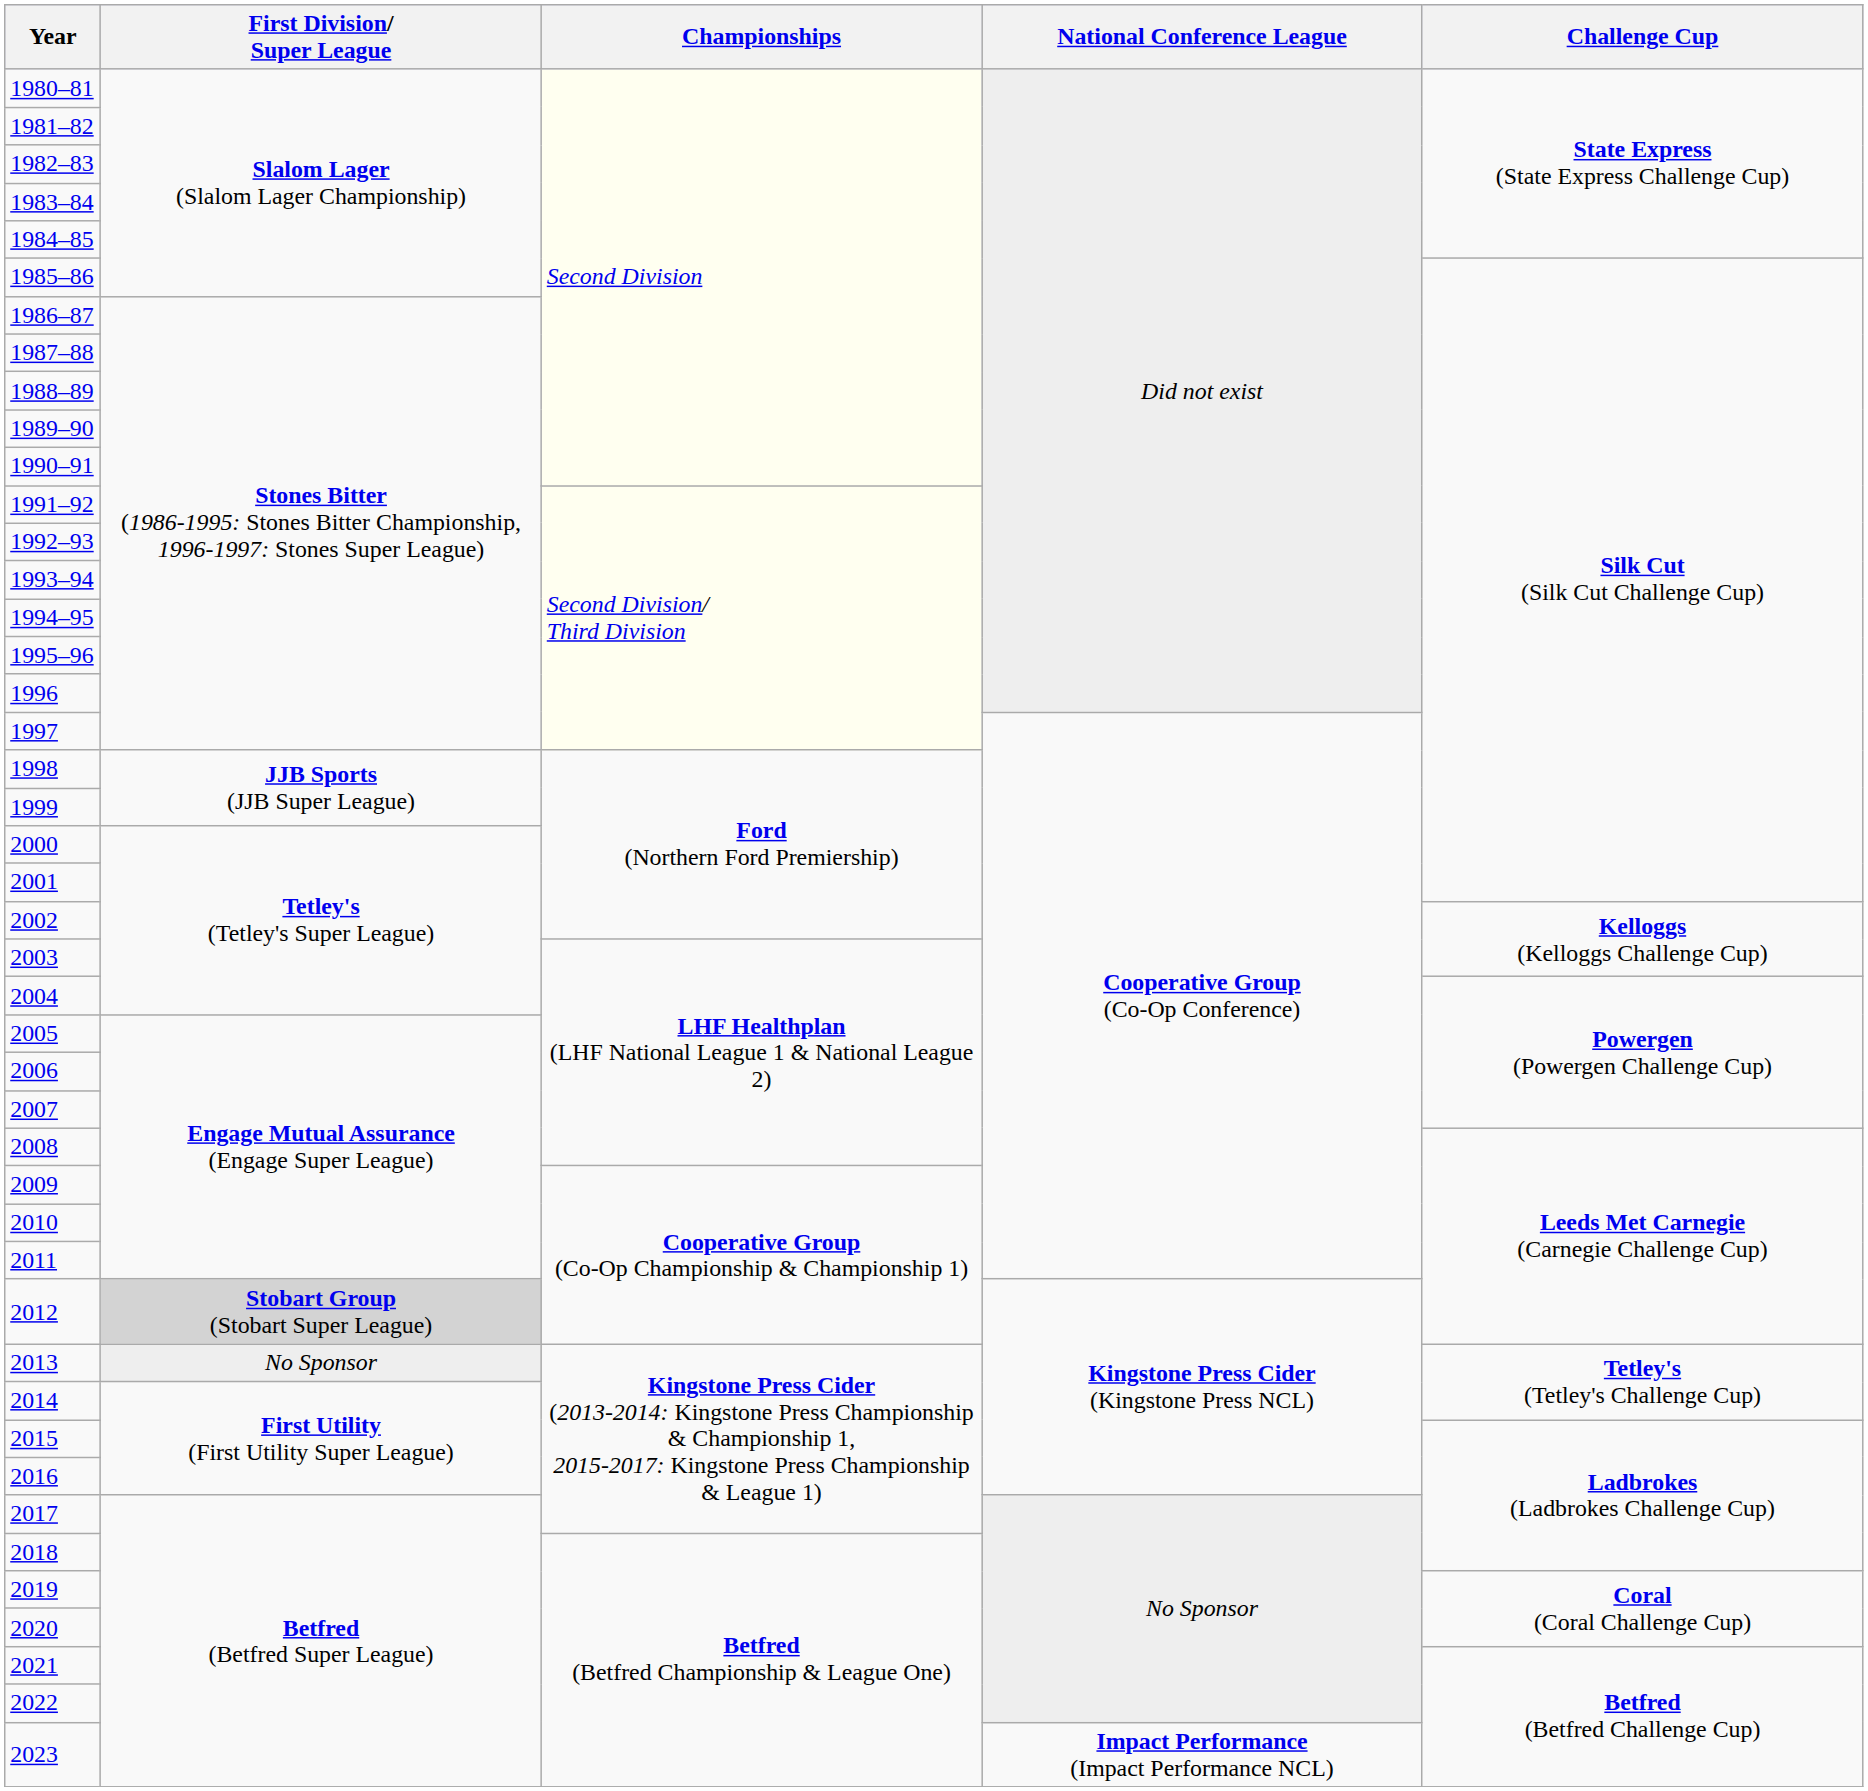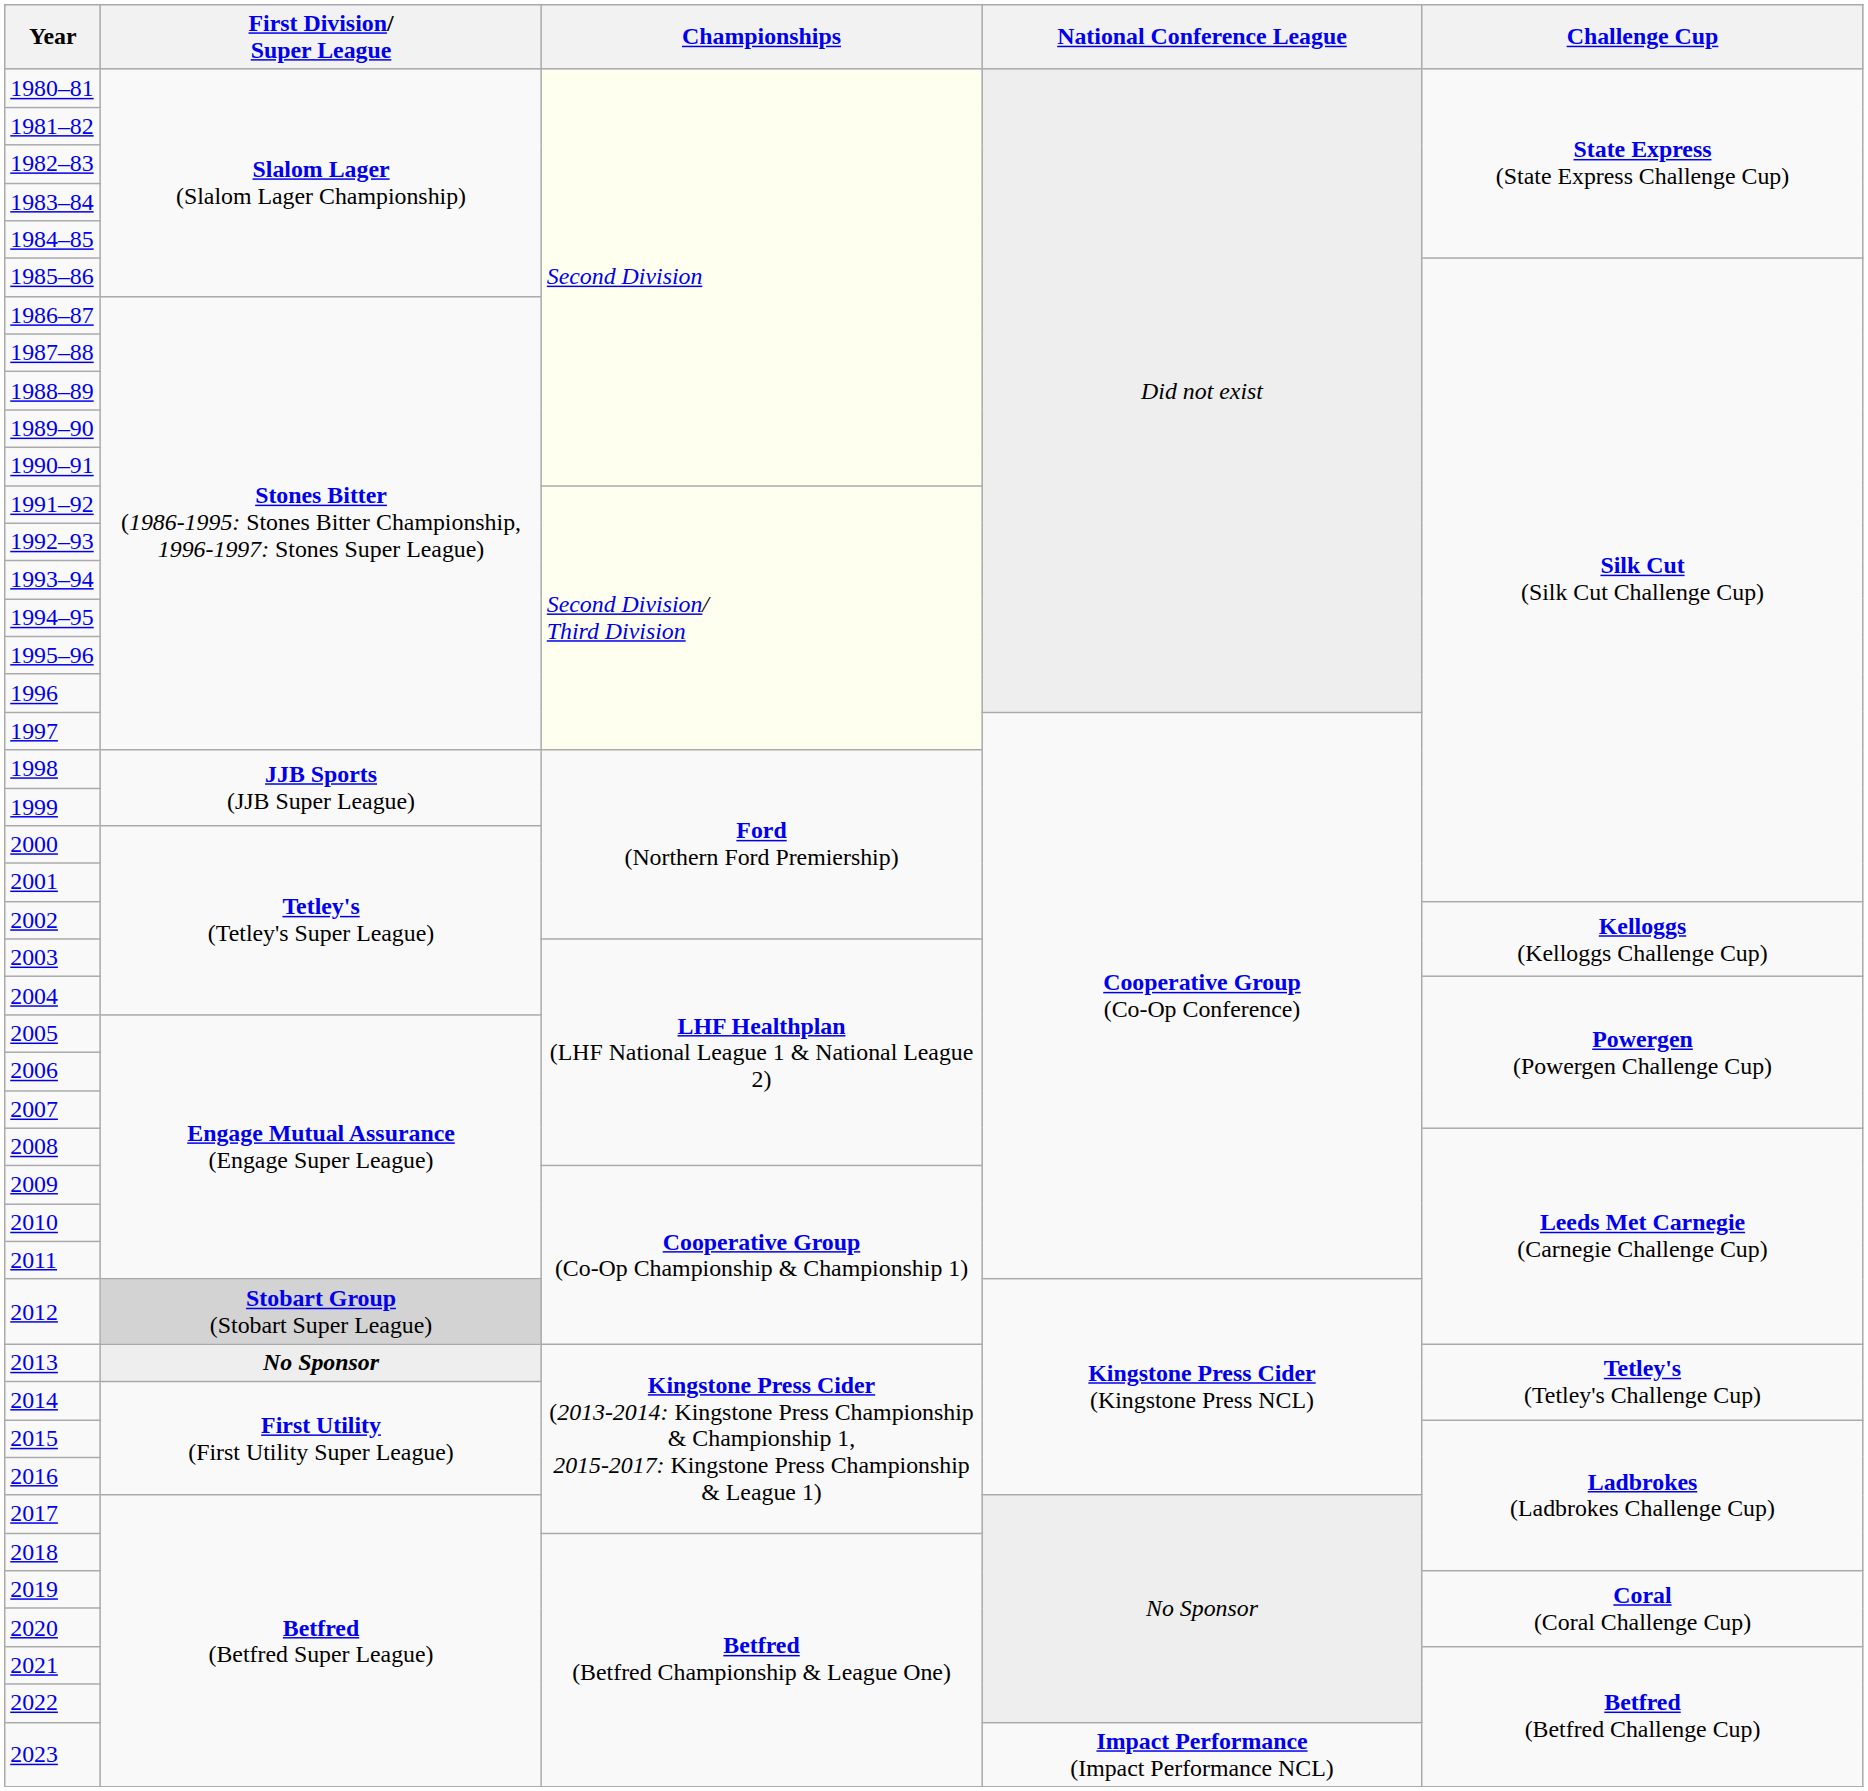(321, 1362) normal -> (321, 1362) bold
